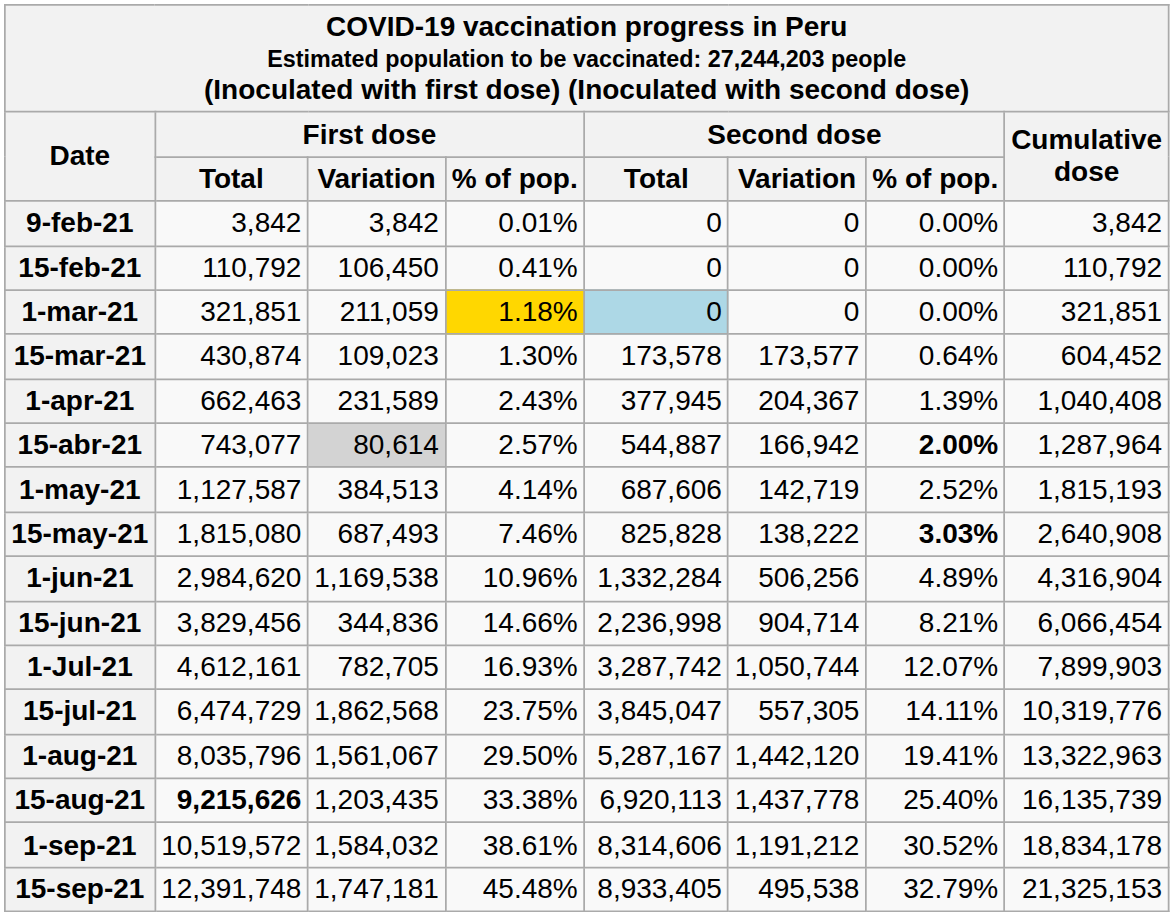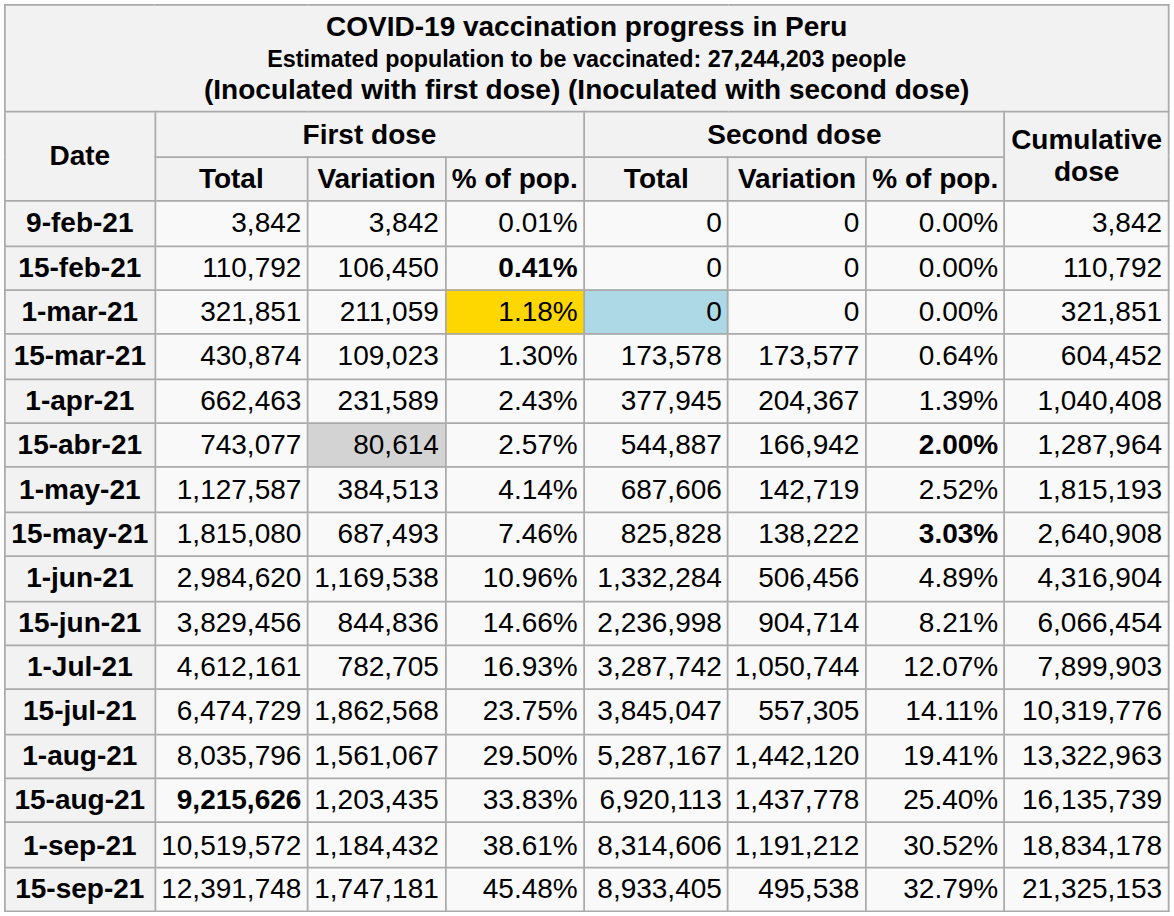(538, 267) normal -> (538, 267) bold
(809, 578) 506,256 -> (809, 578) 506,456
(388, 622) 344,836 -> (388, 622) 844,836
(530, 800) 33.38% -> (530, 800) 33.83%
(377, 844) 1,584,032 -> (377, 844) 1,184,432
